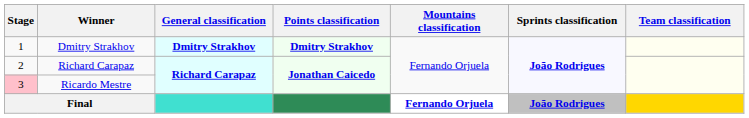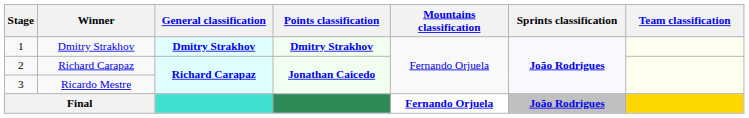(21, 84) pink background -> (21, 84) no background
